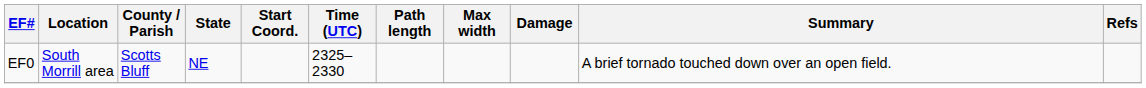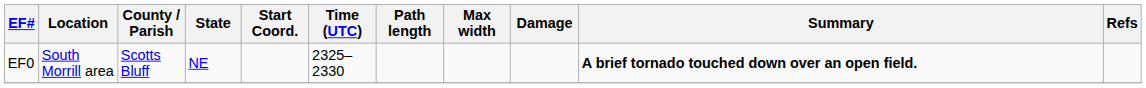(737, 63) normal -> (750, 63) bold
